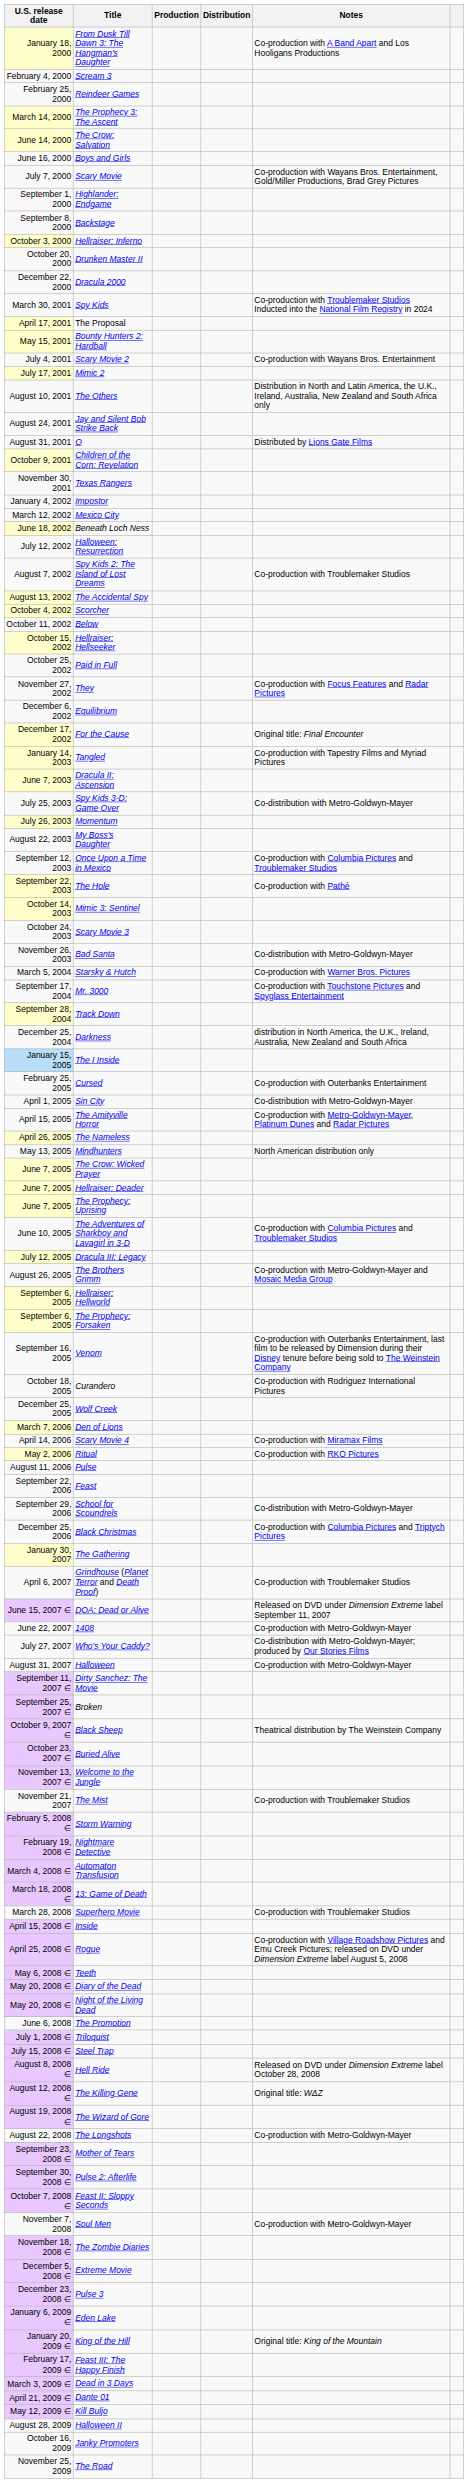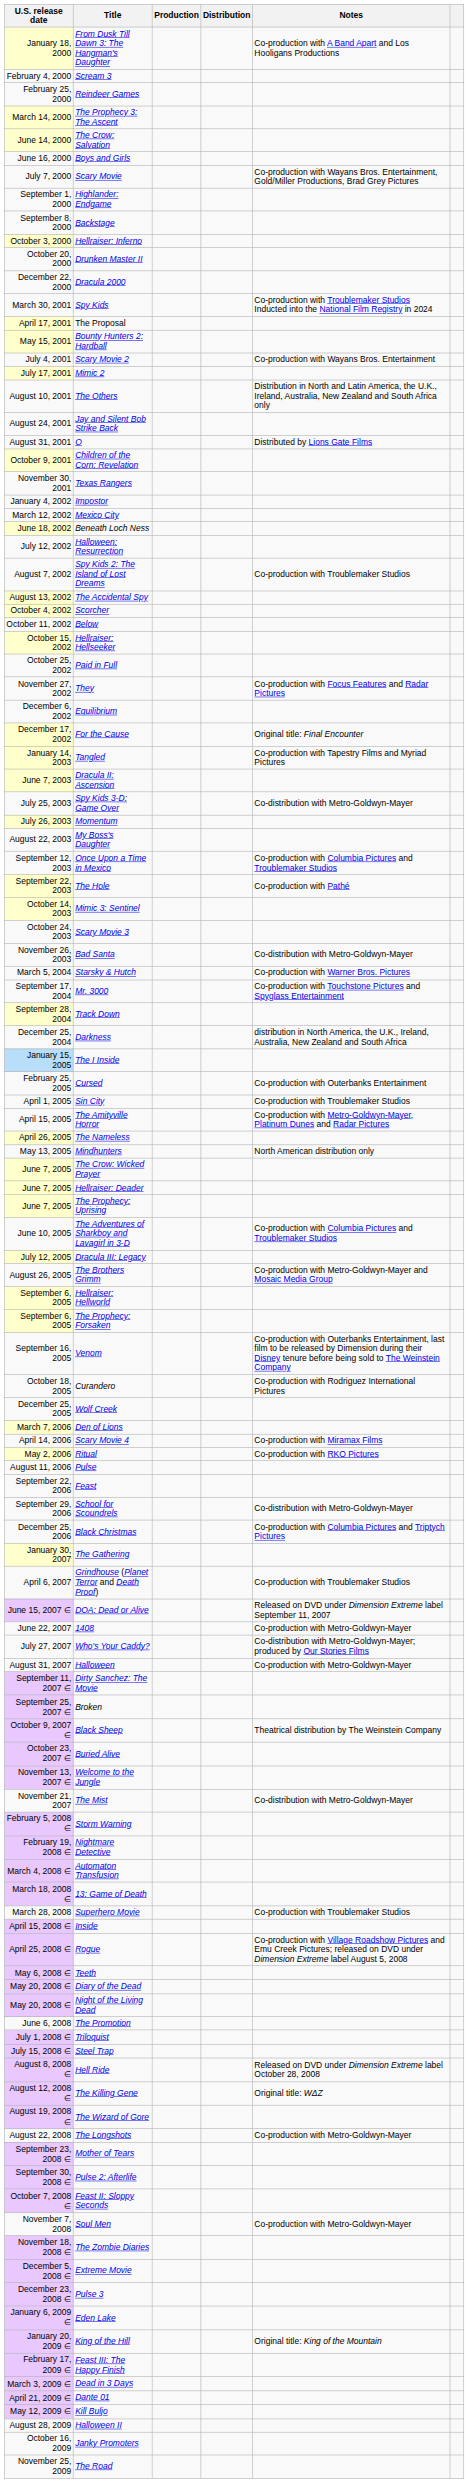(334, 1101) Co-distribution with Metro-Goldwyn-Mayer -> (332, 1101) Co-production with Troublemaker Studios
(332, 1800) Co-production with Troublemaker Studios -> (334, 1800) Co-distribution with Metro-Goldwyn-Mayer
